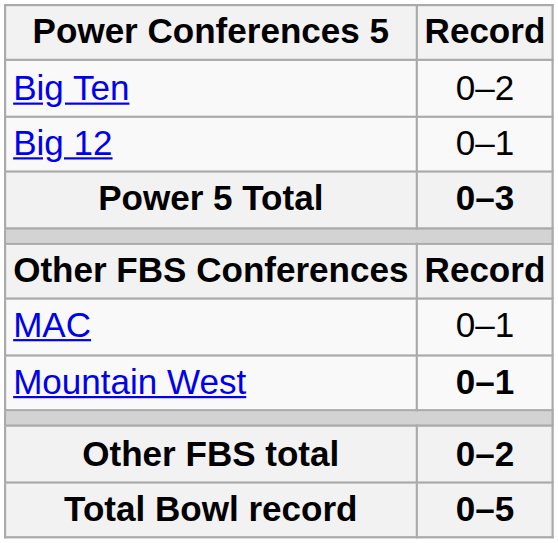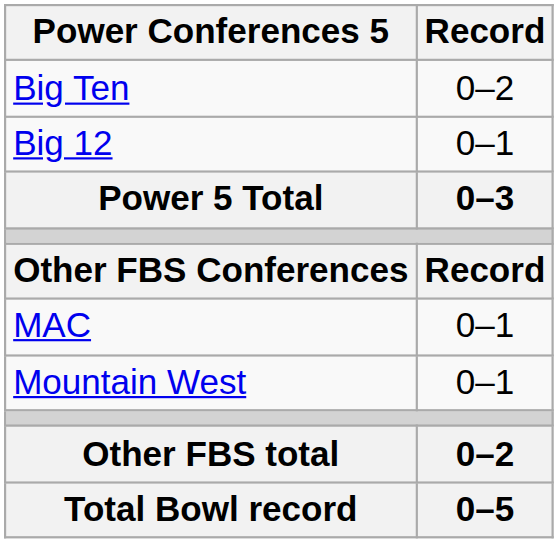(485, 381) bold -> (485, 381) normal
